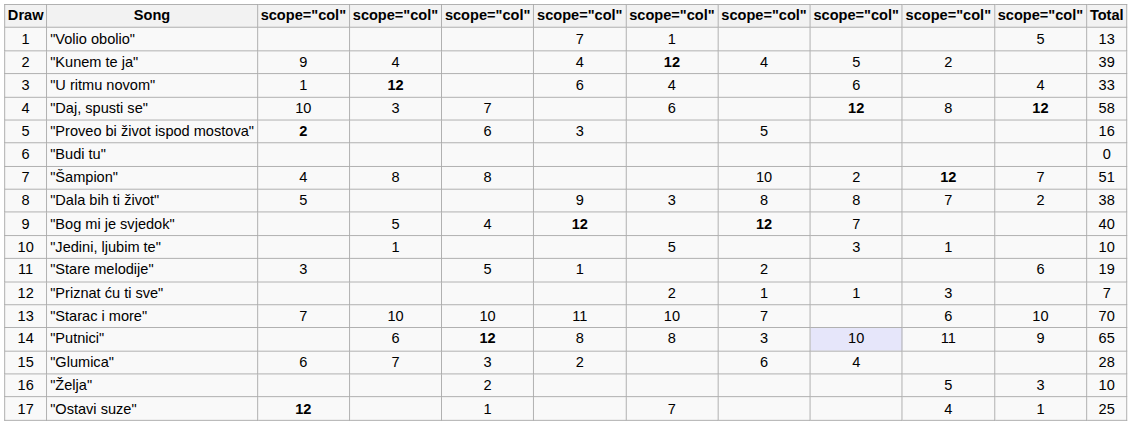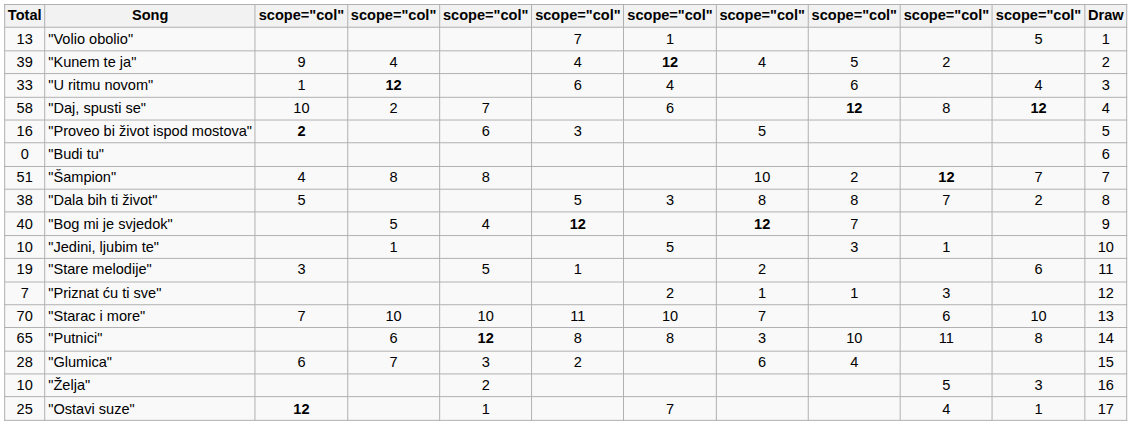columns swapped: (26, 16) <-> (1107, 16)
(395, 108) 3 -> (394, 108) 2
(580, 200) 9 -> (578, 200) 5
(856, 339) lavender background -> (854, 339) no background
(1040, 339) 9 -> (1039, 339) 8
